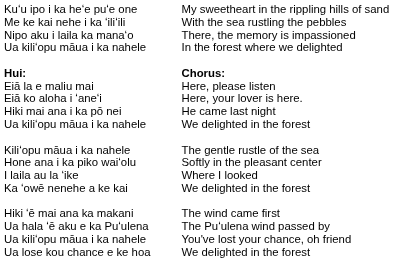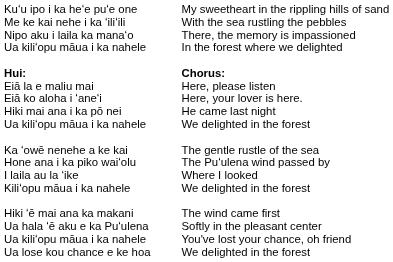(67, 150) Kiliʻopu māua i ka nahele -> (66, 150) Ka ʻowē nenehe a ke kai
(252, 162) Softly in the pleasant center -> (256, 162) The Puʻulena wind passed by
(66, 188) Ka ʻowē nenehe a ke kai -> (67, 188) Kiliʻopu māua i ka nahele
(256, 226) The Puʻulena wind passed by -> (252, 226) Softly in the pleasant center
